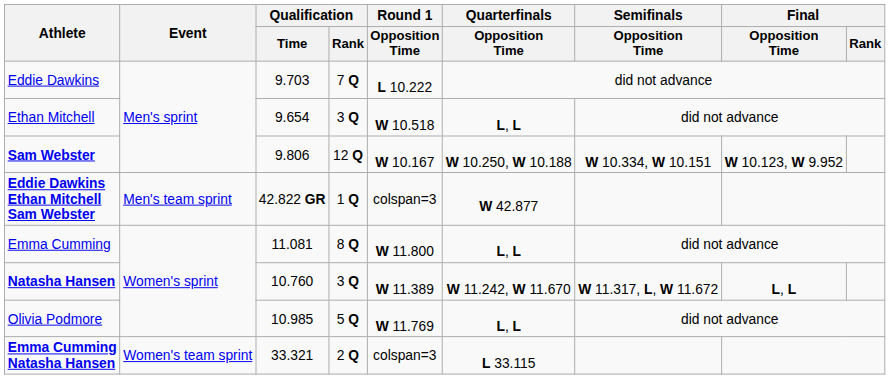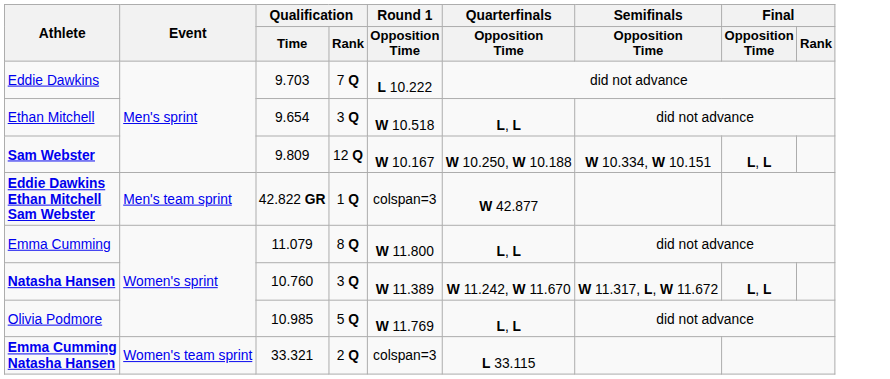(292, 155) 9.806 -> (292, 155) 9.809
(784, 162) W 10.123, W 9.952 -> (759, 162) L, L
(292, 244) 11.081 -> (292, 244) 11.079
